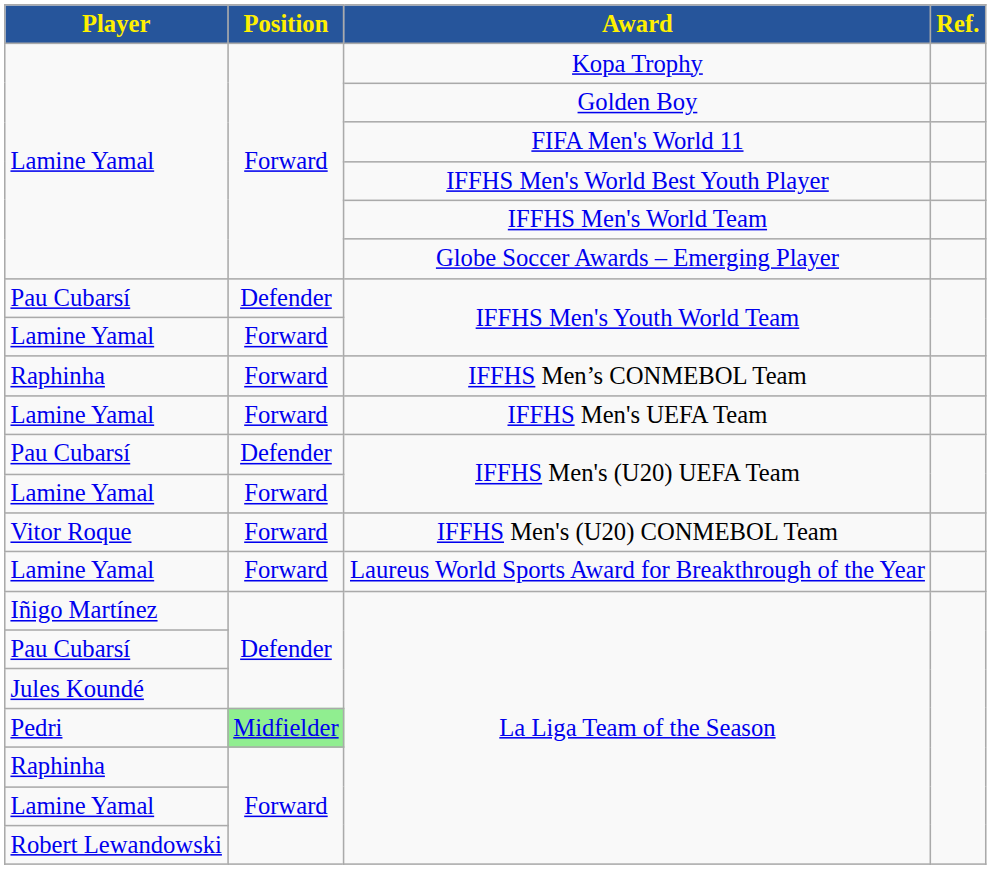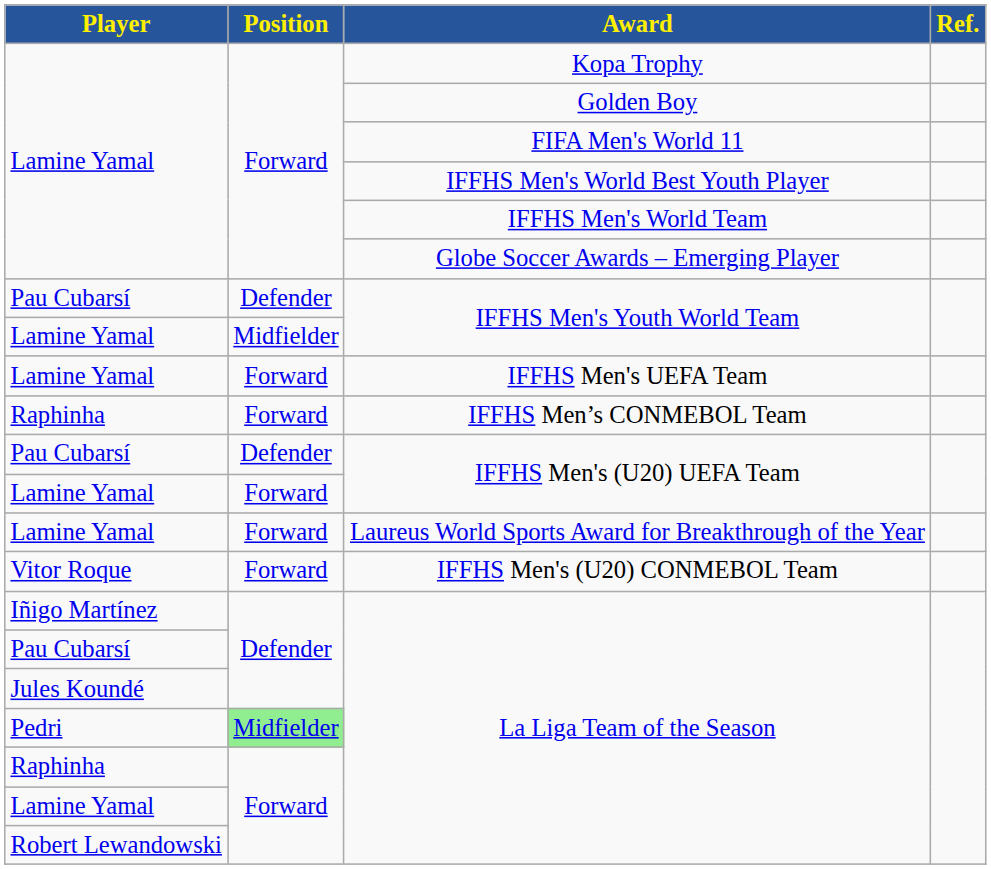(286, 336) Forward -> (286, 336) Midfielder
rows swapped: (82, 414) <-> (58, 375)
rows swapped: (71, 532) <-> (82, 571)
